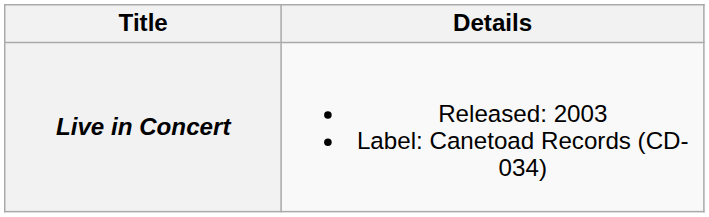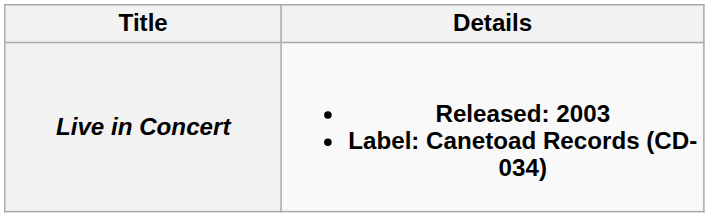(493, 141) normal -> (493, 141) bold
